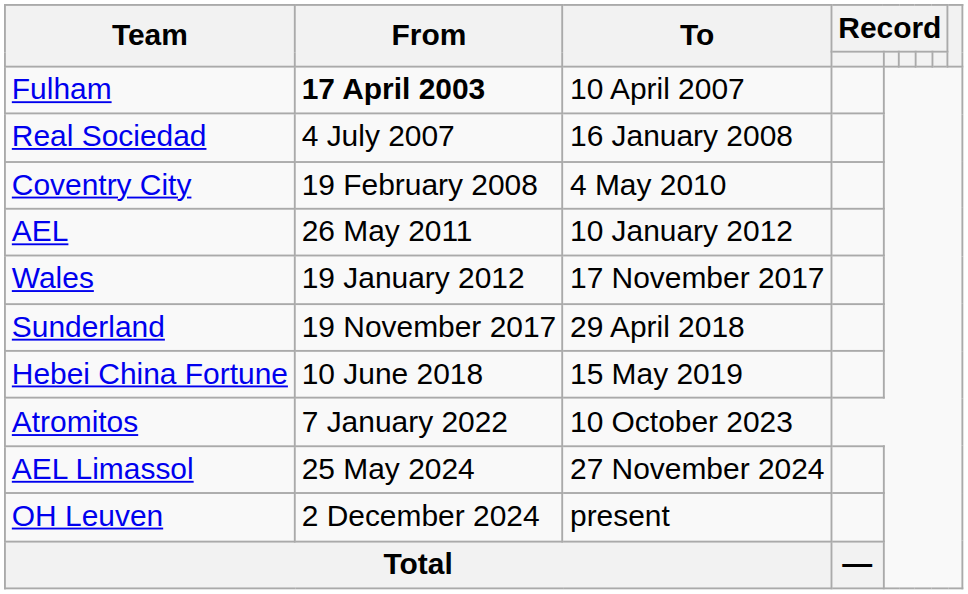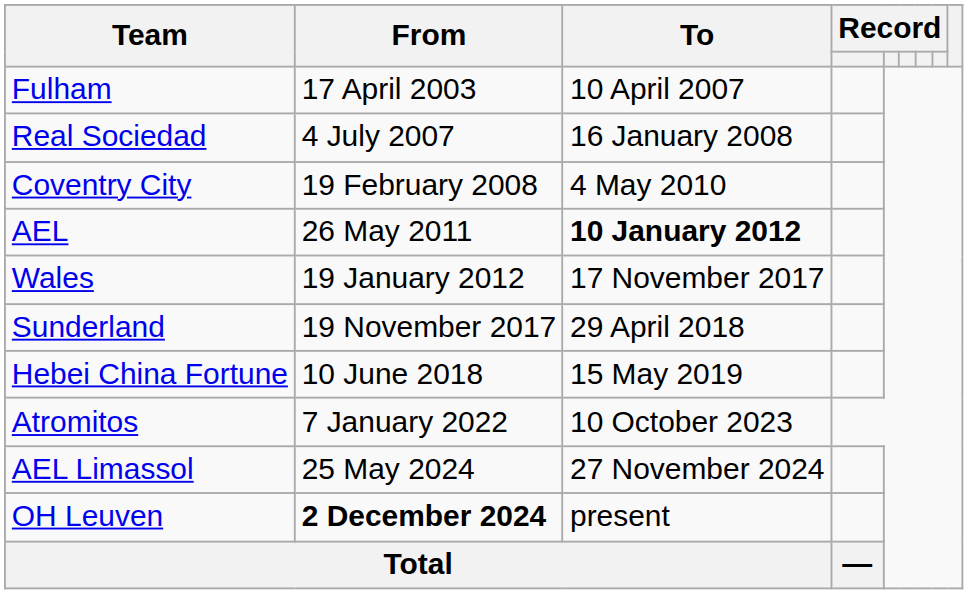(393, 89) bold -> (389, 89) normal
(681, 231) normal -> (686, 231) bold
(421, 516) normal -> (424, 516) bold
